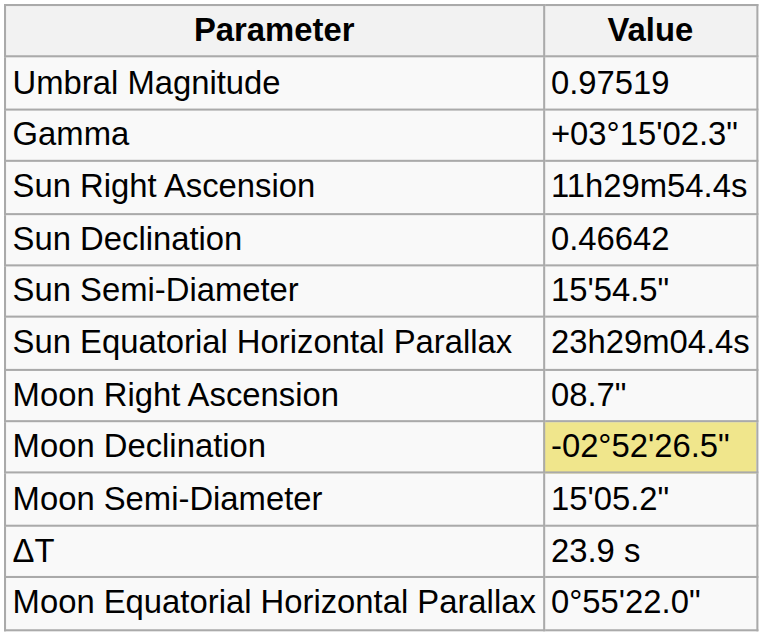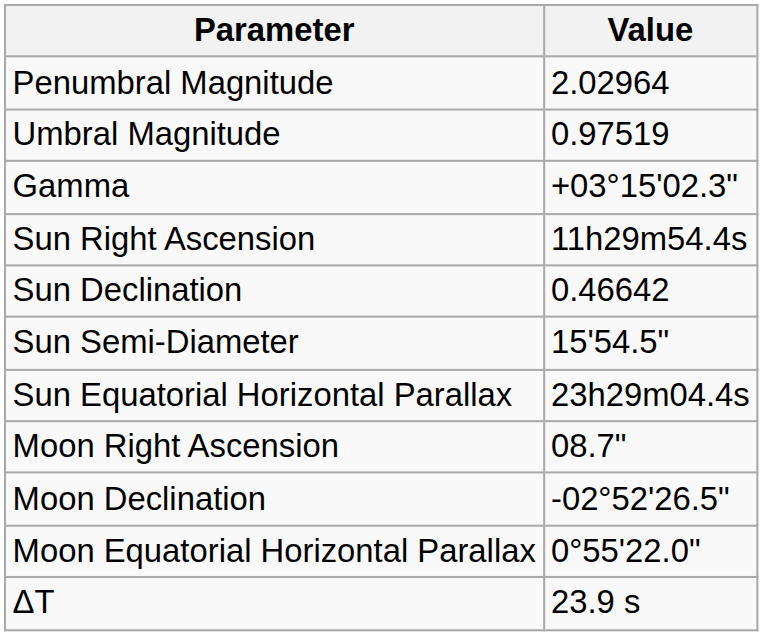+ row: (173, 82)
(640, 446) khaki background -> (640, 498) no background
- row: (168, 498)
rows swapped: (274, 602) <-> (34, 550)
